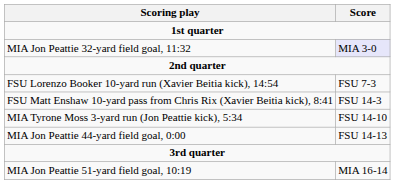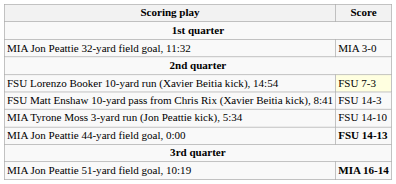(357, 48) lavender background -> (357, 48) no background
(357, 83) no background -> (357, 83) lightyellow background
(363, 135) normal -> (363, 135) bold
(363, 170) normal -> (364, 170) bold
